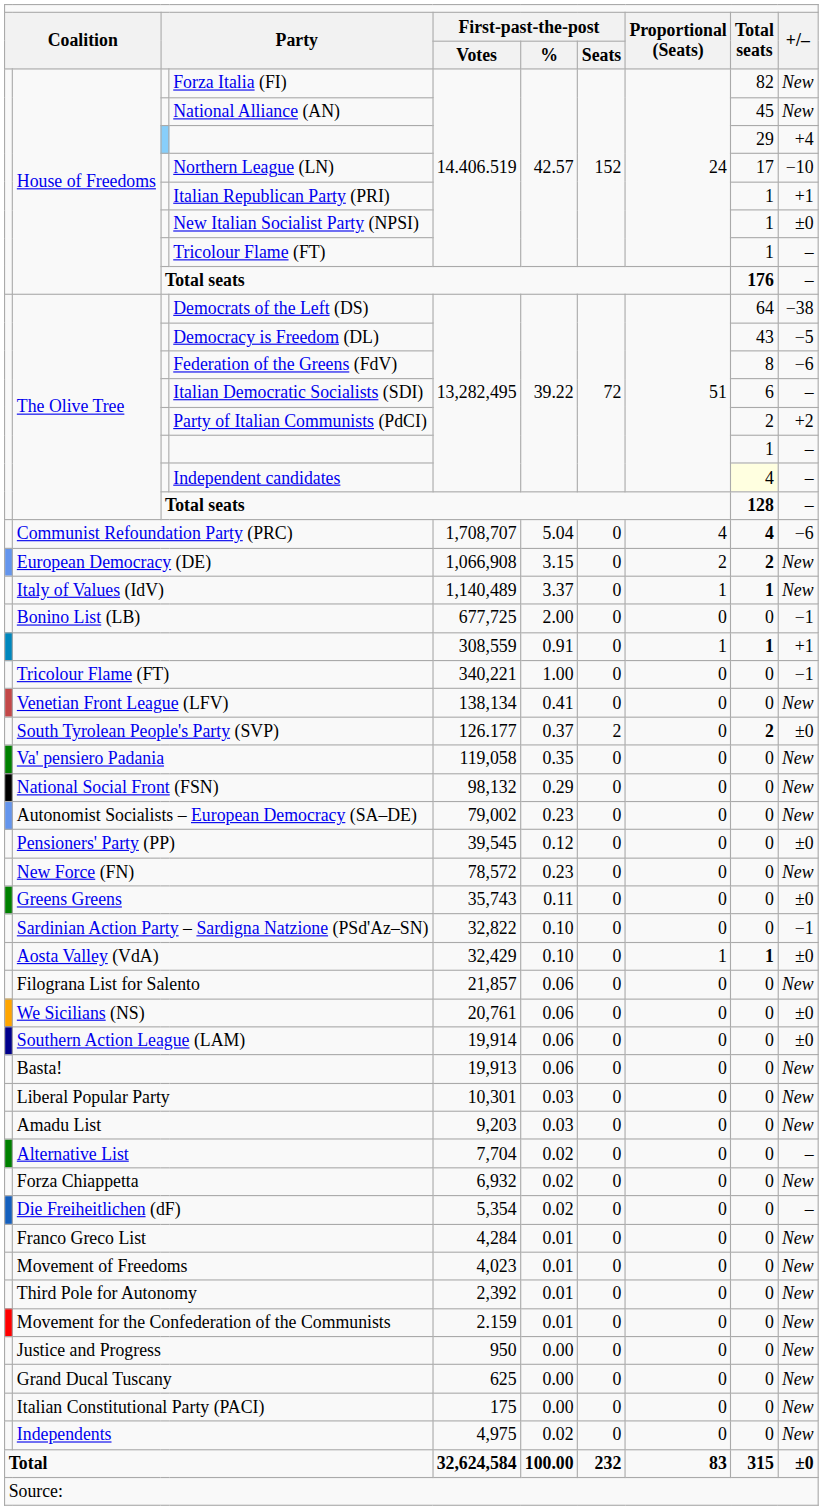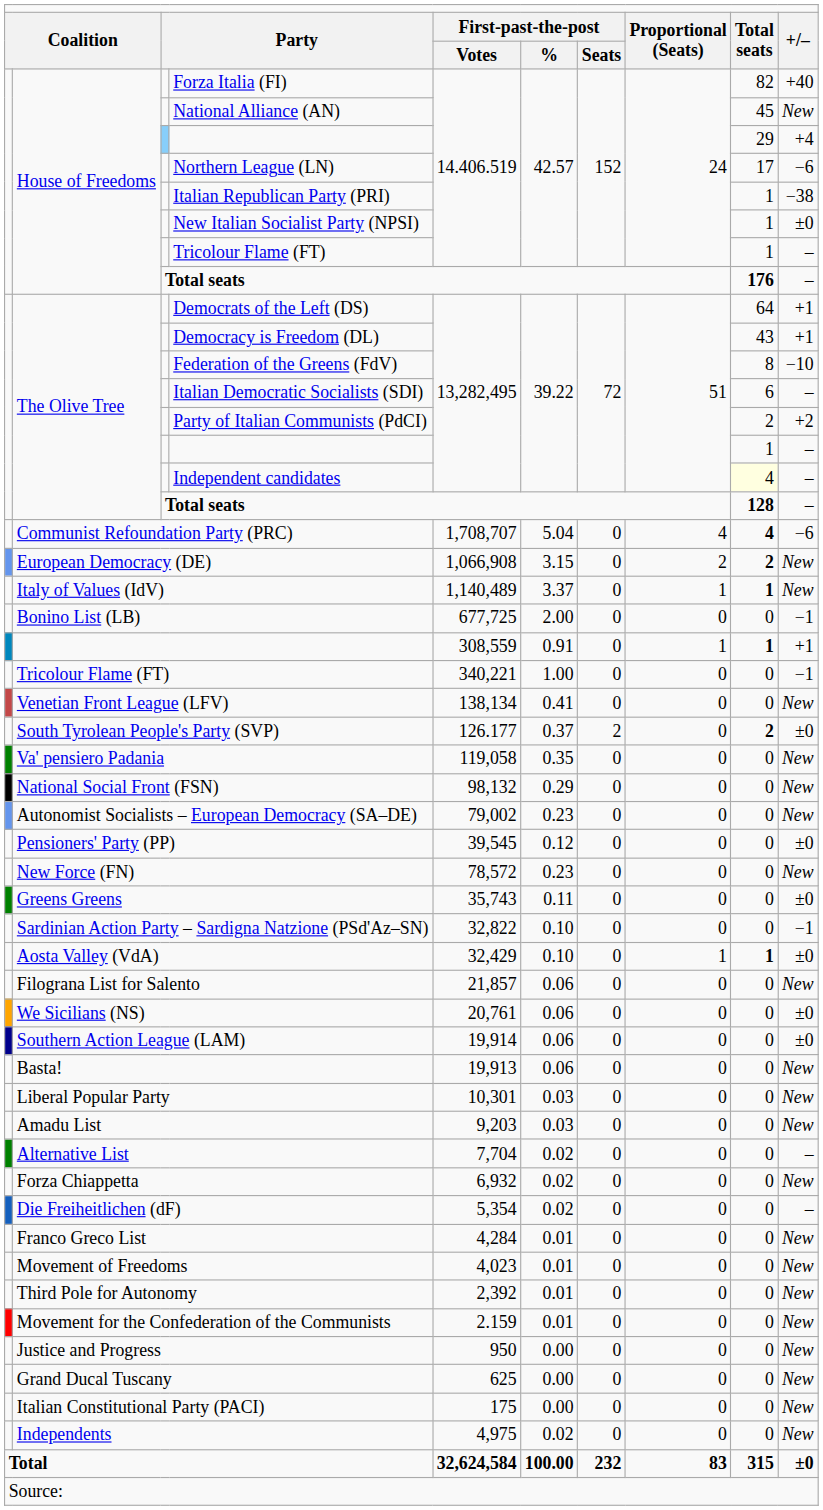(798, 83) New -> (800, 83) +40
(800, 167) −10 -> (804, 167) −6
(804, 195) +1 -> (800, 195) −38
(800, 308) −38 -> (804, 308) +1
(804, 336) −5 -> (804, 336) +1
(804, 364) −6 -> (800, 364) −10
